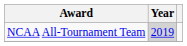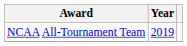(162, 32) lightgrey background -> (162, 32) no background
